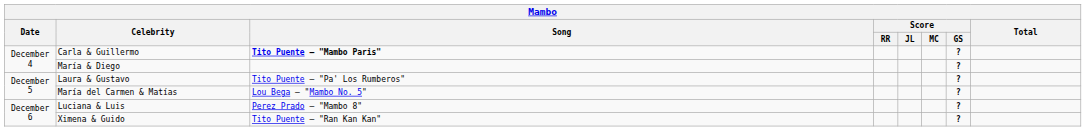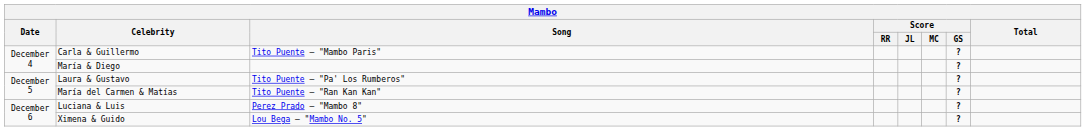(317, 52) bold -> (317, 52) normal
(309, 92) Lou Bega – "Mambo No. 5" -> (317, 92) Tito Puente – "Ran Kan Kan"
(317, 119) Tito Puente – "Ran Kan Kan" -> (309, 119) Lou Bega – "Mambo No. 5"
